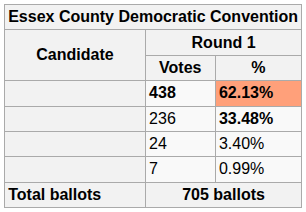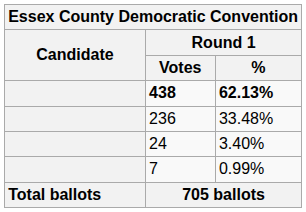(246, 93) lightsalmon background -> (246, 93) no background
(246, 118) bold -> (246, 118) normal
